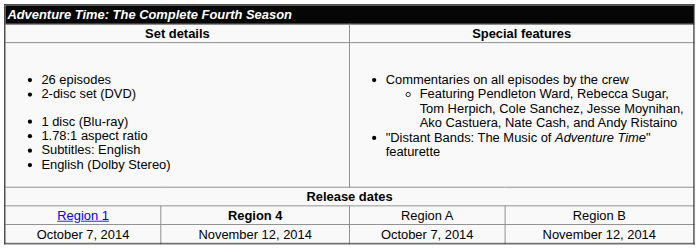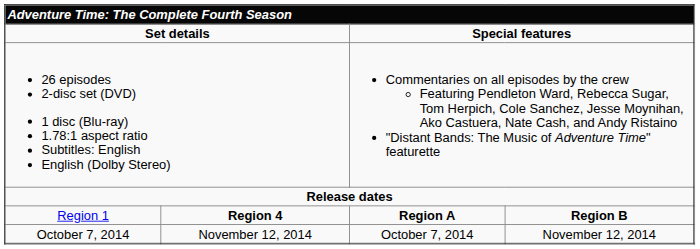(427, 215) normal -> (427, 215) bold
(599, 215) normal -> (599, 215) bold
